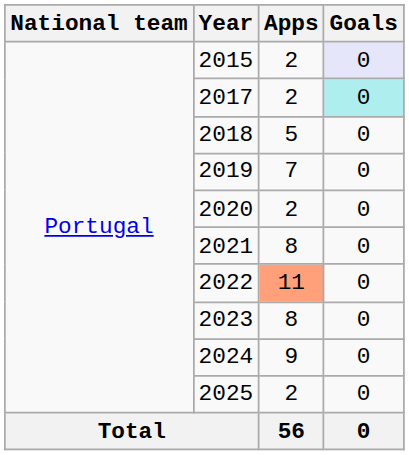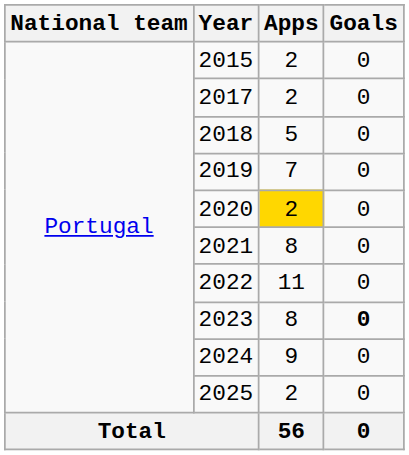(364, 60) lavender background -> (364, 60) no background
(364, 98) paleturquoise background -> (364, 98) no background
(291, 209) no background -> (291, 209) gold background
(291, 283) lightsalmon background -> (291, 283) no background
(364, 320) normal -> (364, 320) bold
